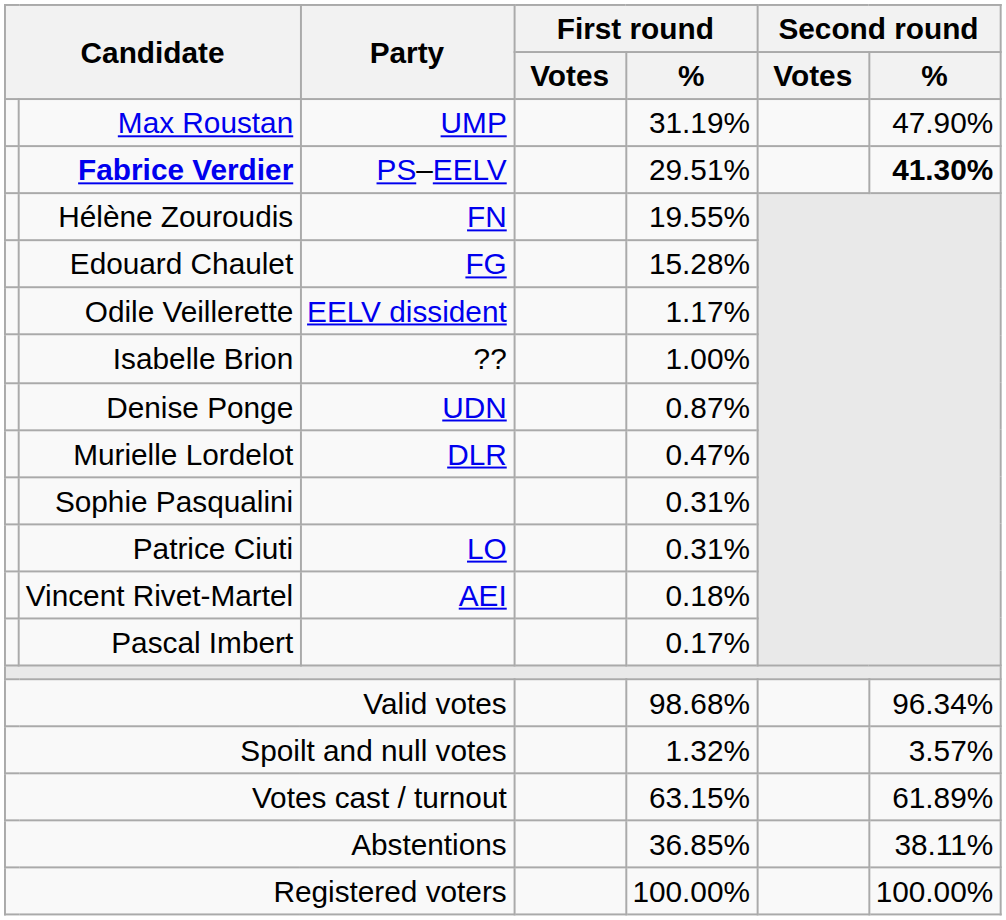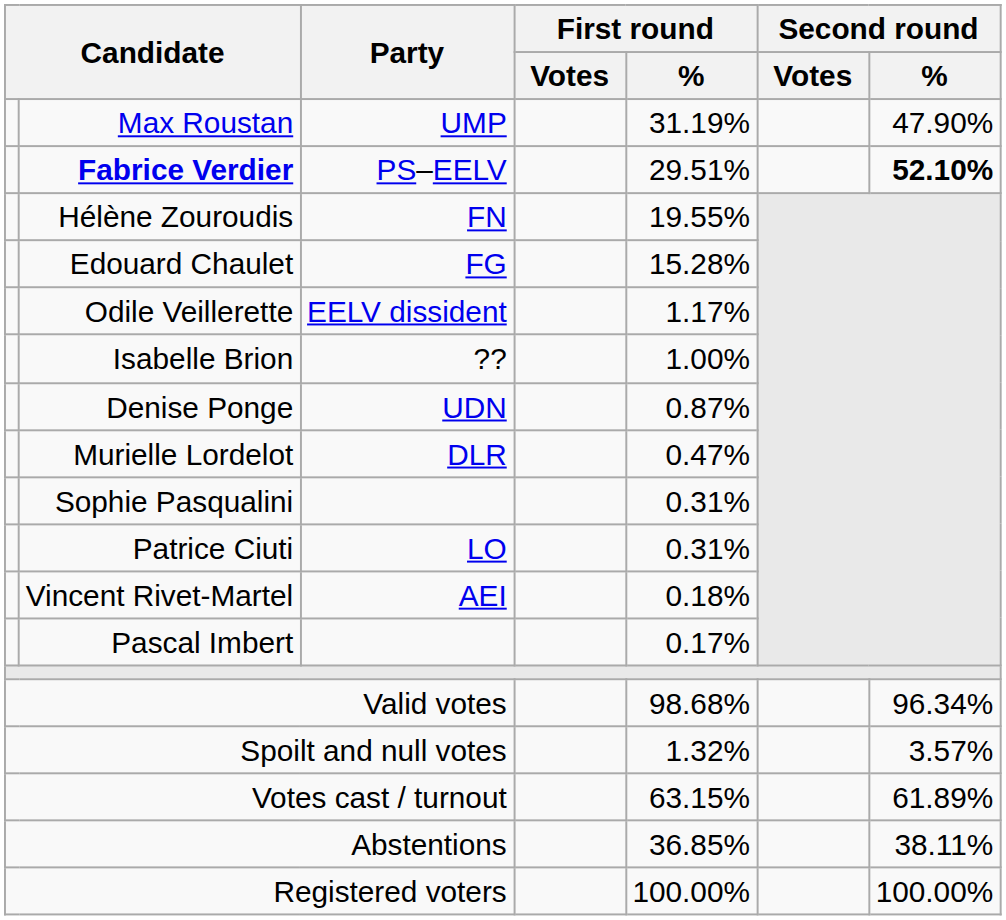(943, 170) 41.30% -> (943, 170) 52.10%
